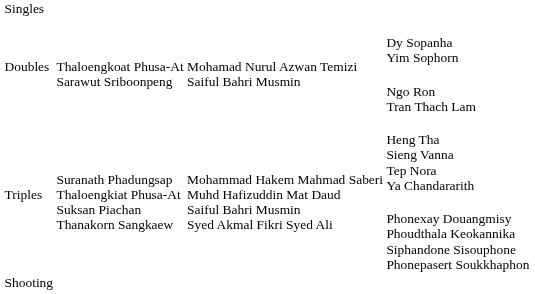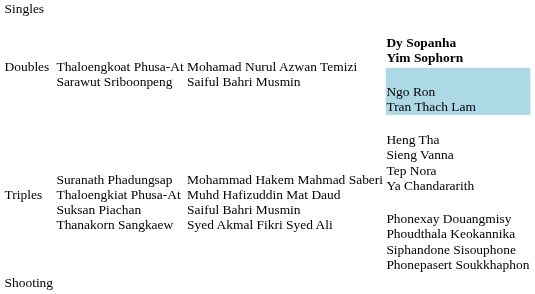(422, 50) normal -> (425, 50) bold
(431, 99) no background -> (431, 99) lightblue background
